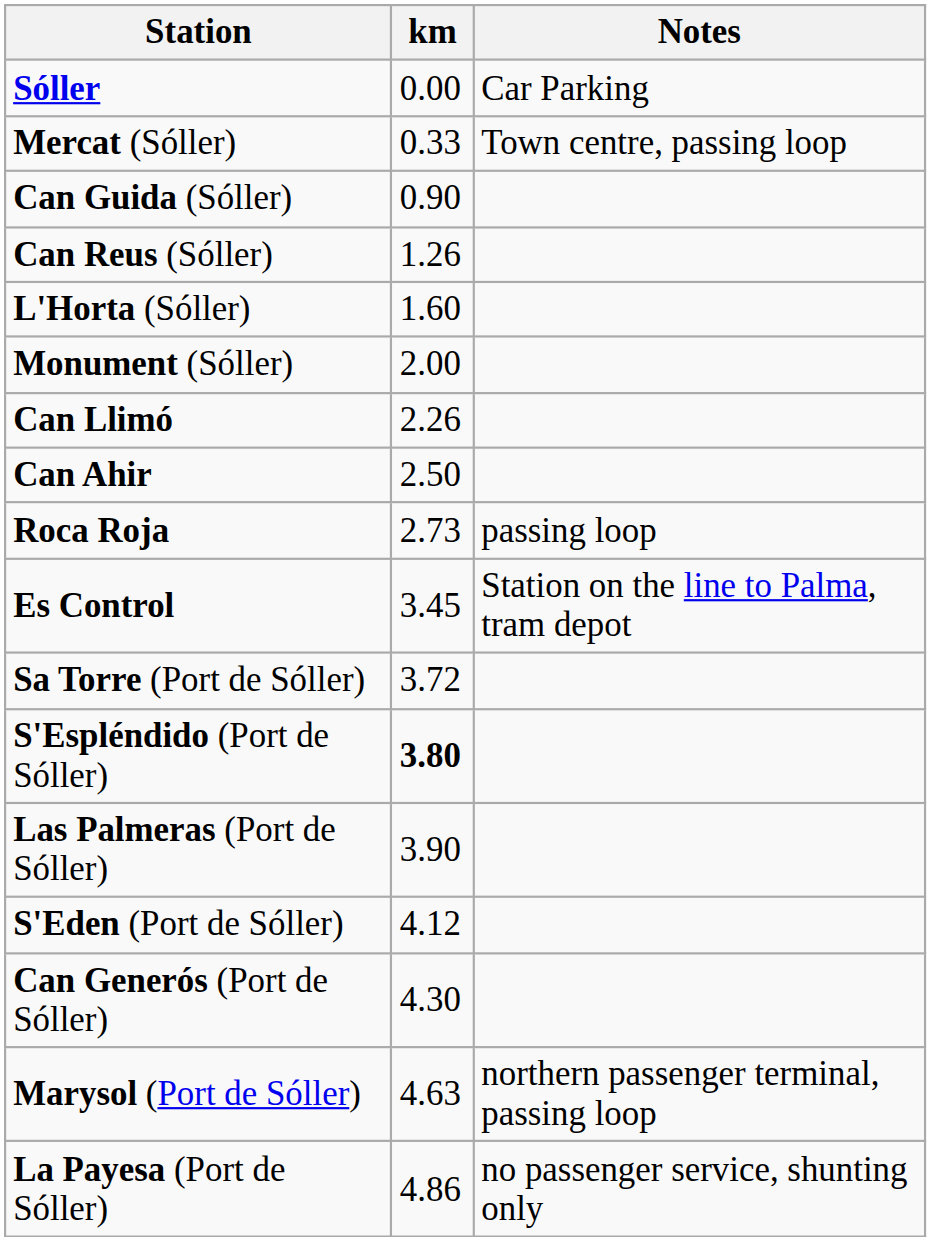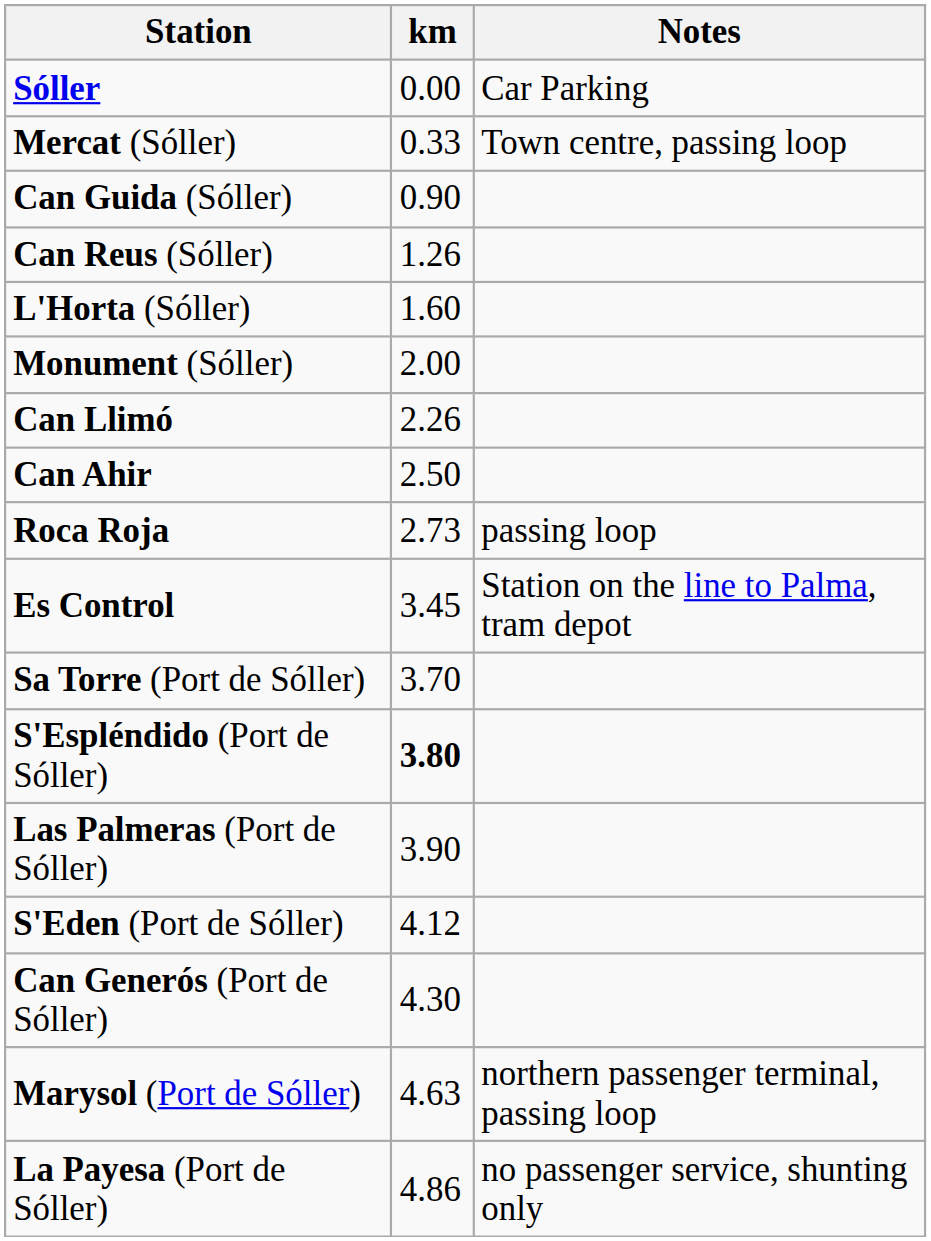(433, 680) 3.72 -> (433, 680) 3.70
